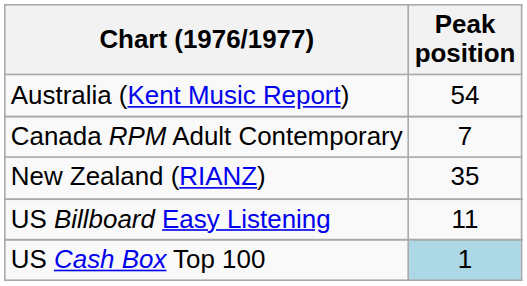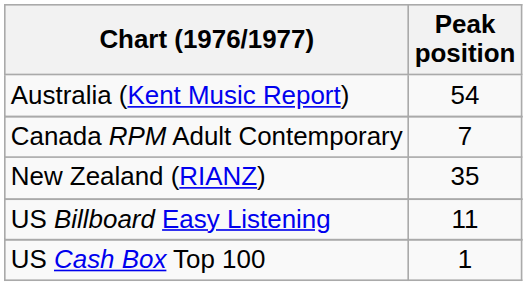(465, 259) lightblue background -> (465, 259) no background
